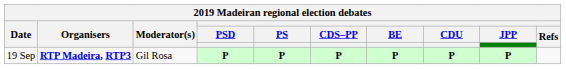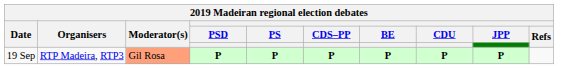(85, 55) bold -> (82, 55) normal
(154, 55) no background -> (147, 55) lightsalmon background
